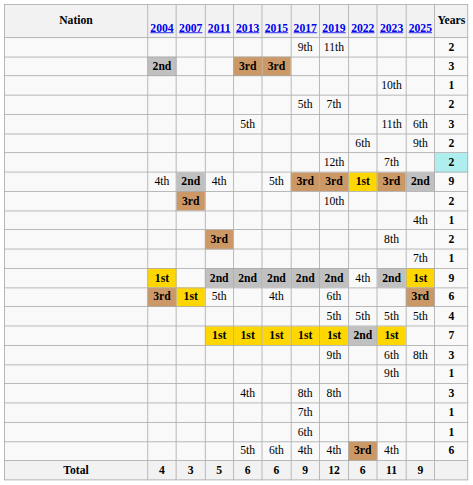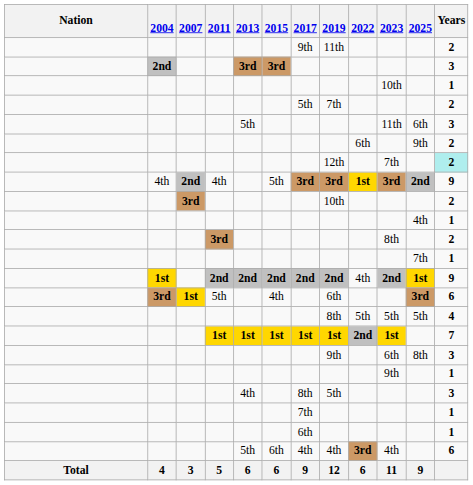(334, 316) 5th -> (334, 316) 8th
(334, 393) 8th -> (334, 393) 5th
